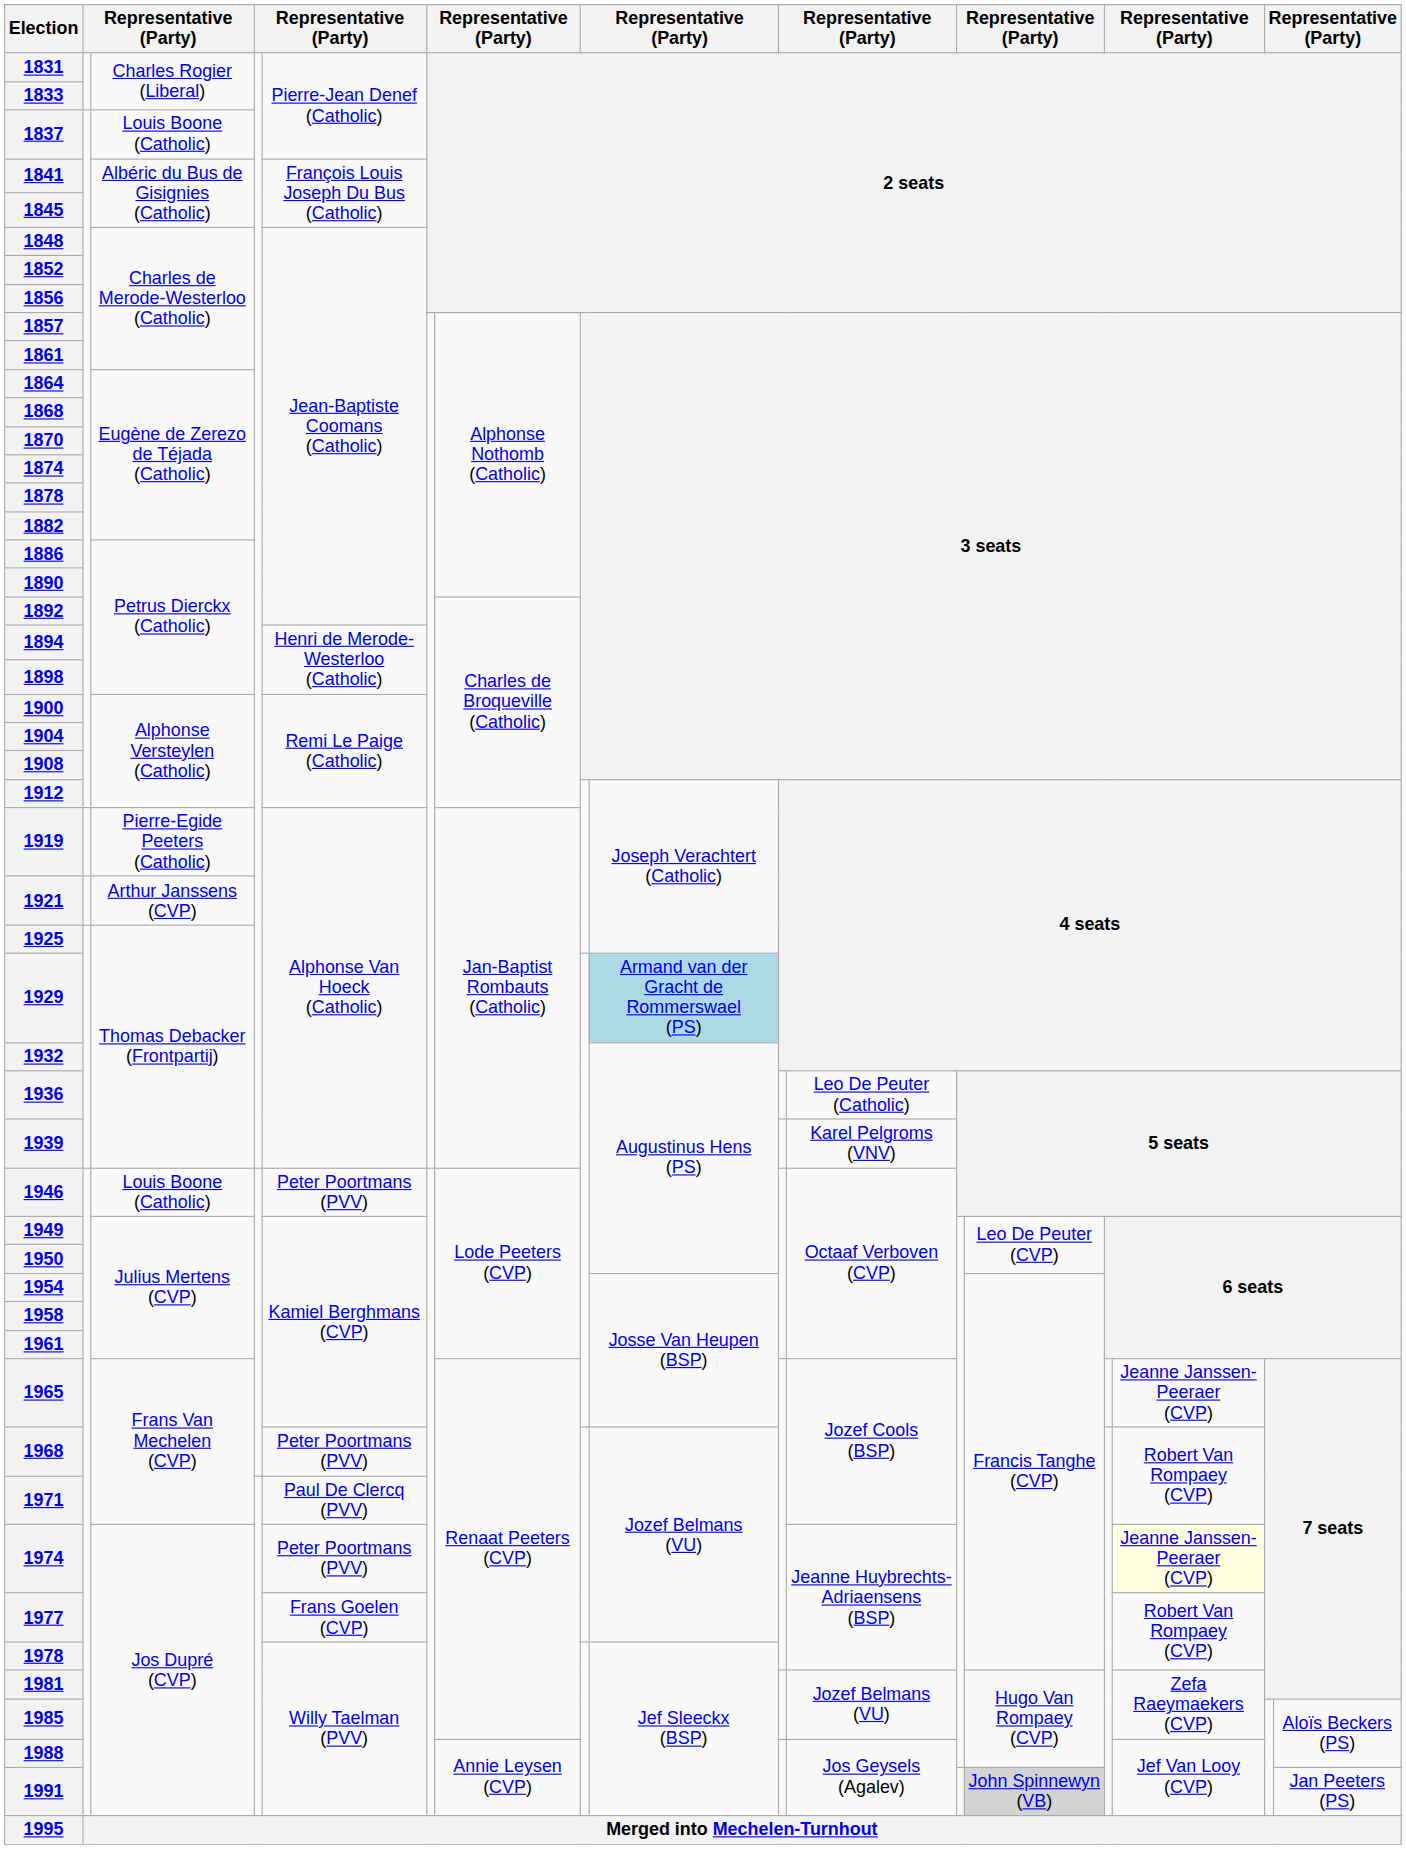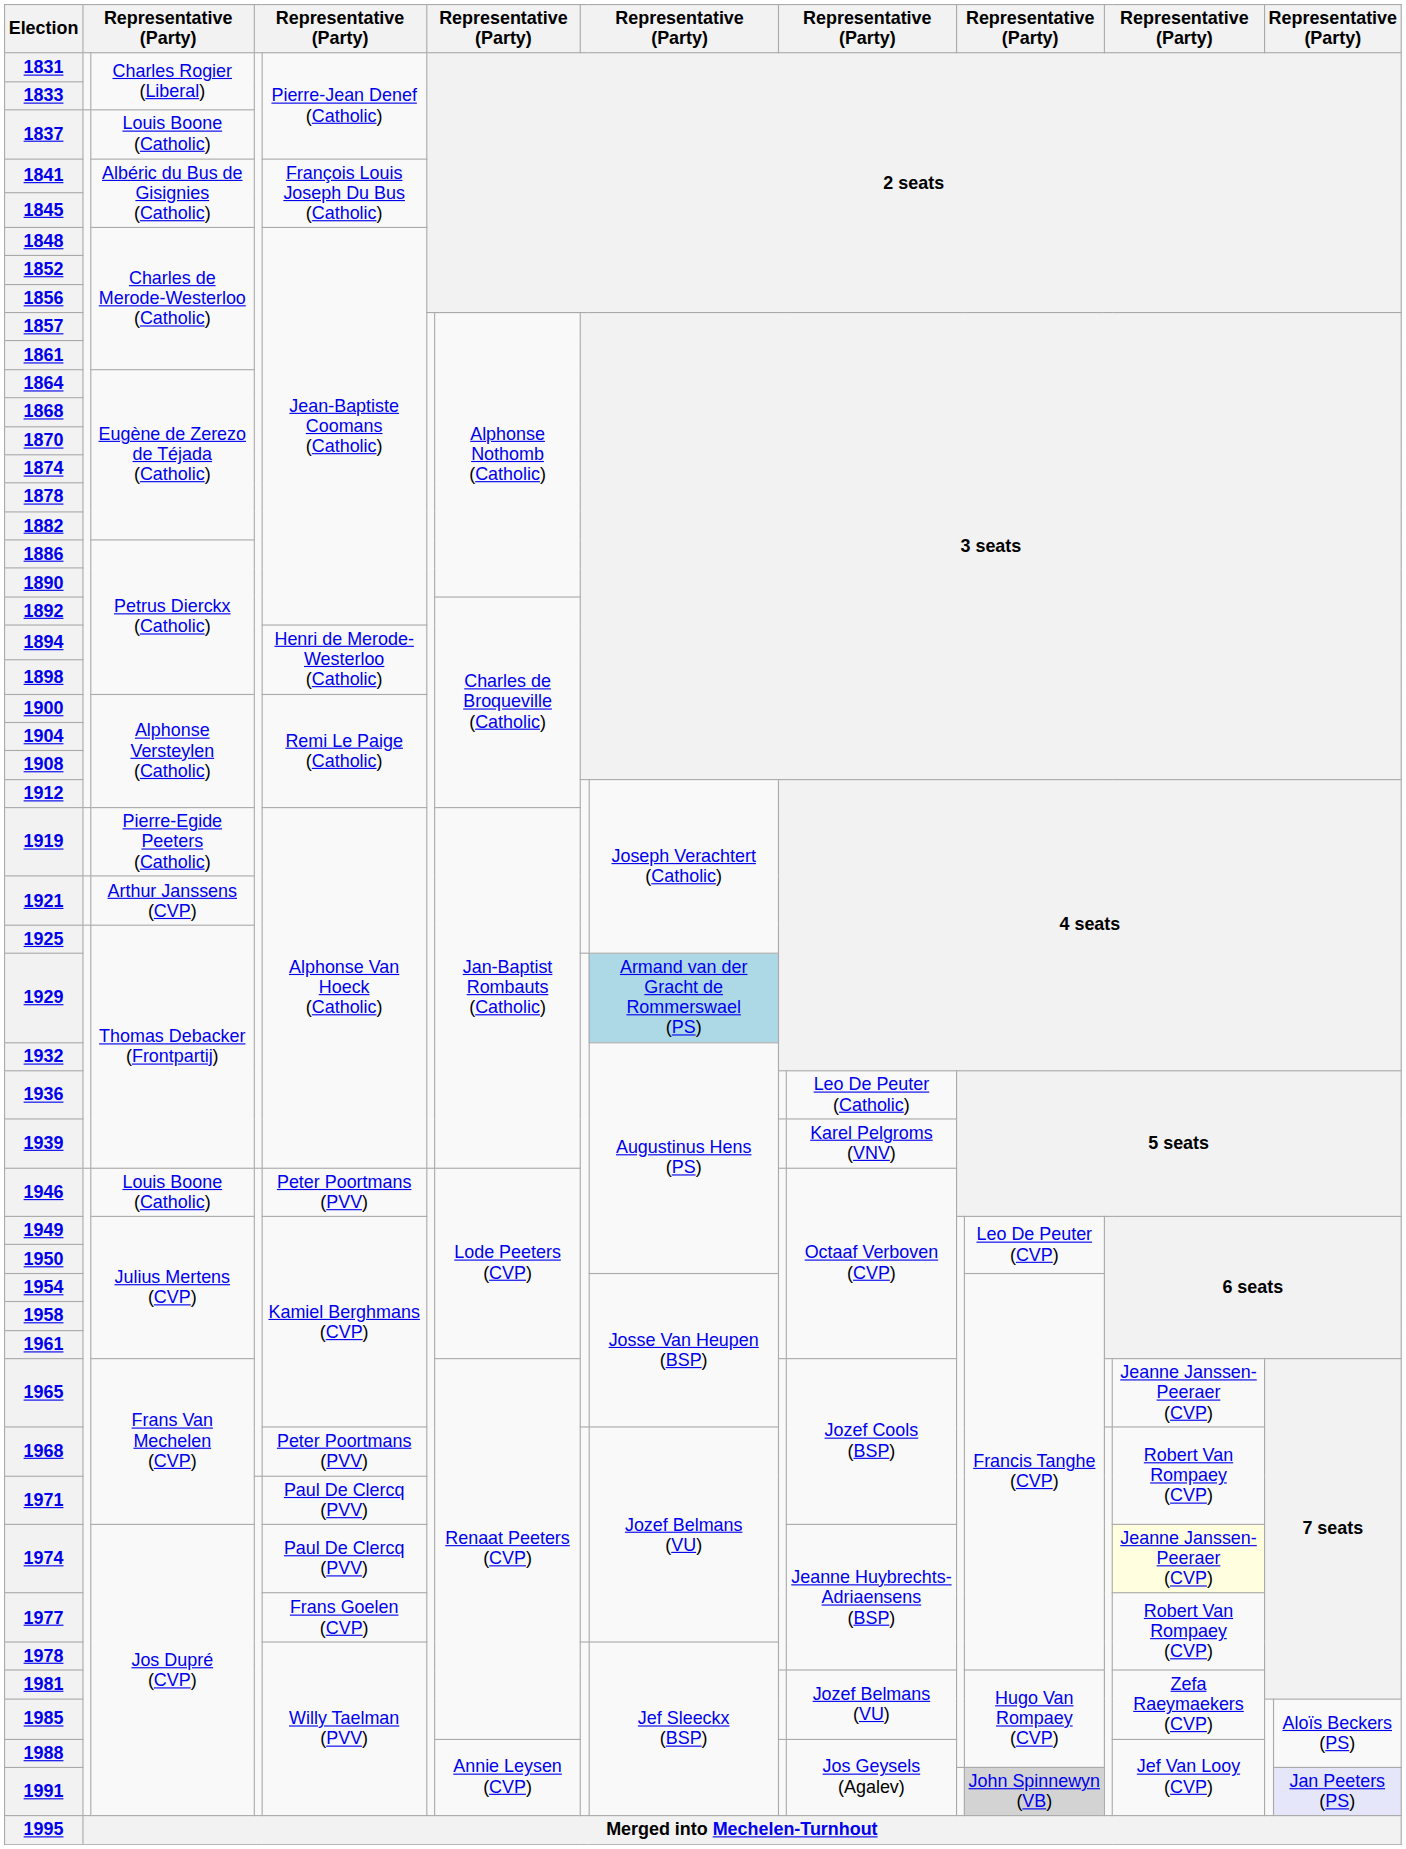(344, 1558) Peter Poortmans (PVV) -> (344, 1558) Paul De Clercq (PVV)
(1337, 1791) no background -> (1337, 1791) lavender background
